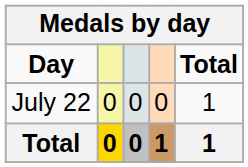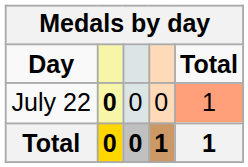(110, 104) normal -> (110, 104) bold
(209, 104) no background -> (209, 104) lightsalmon background
